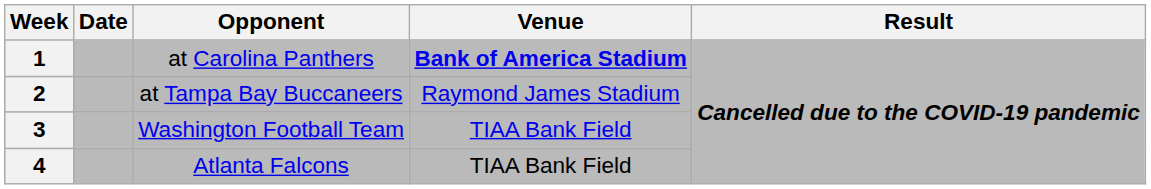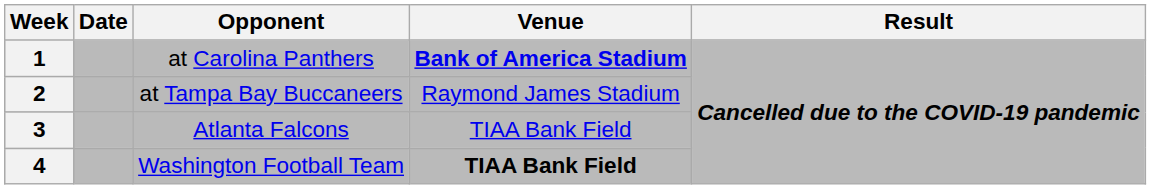(271, 129) Washington Football Team -> (271, 129) Atlanta Falcons
(271, 165) Atlanta Falcons -> (271, 165) Washington Football Team
(551, 165) normal -> (551, 165) bold
